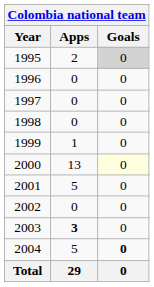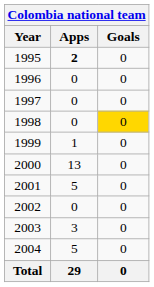(74, 57) normal -> (74, 57) bold
(123, 57) lightgrey background -> (123, 57) no background
(123, 121) no background -> (123, 121) gold background
(123, 164) lightyellow background -> (123, 164) no background
(74, 228) bold -> (74, 228) normal
(123, 249) bold -> (123, 249) normal
